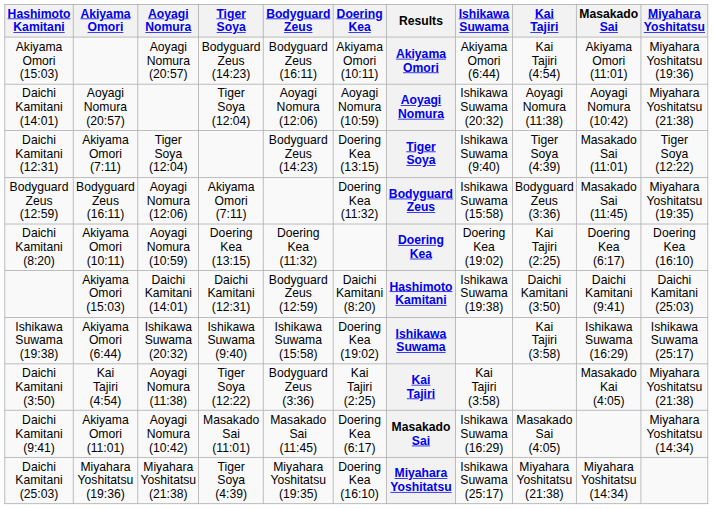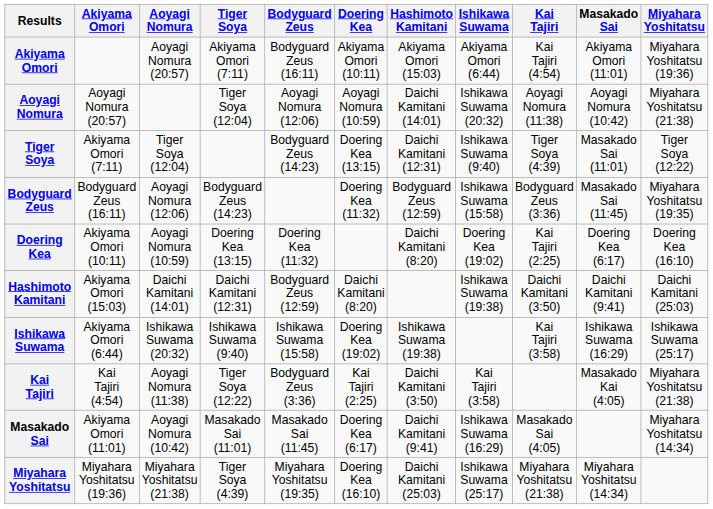columns swapped: (421, 20) <-> (39, 20)
(231, 60) Bodyguard Zeus (14:23) -> (232, 60) Akiyama Omori (7:11)
(231, 200) Akiyama Omori (7:11) -> (232, 200) Bodyguard Zeus (14:23)
